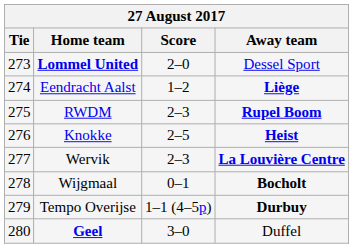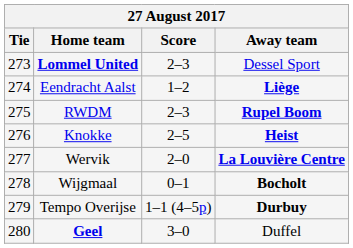(178, 64) 2–0 -> (178, 64) 2–3
(178, 159) 2–3 -> (178, 159) 2–0
